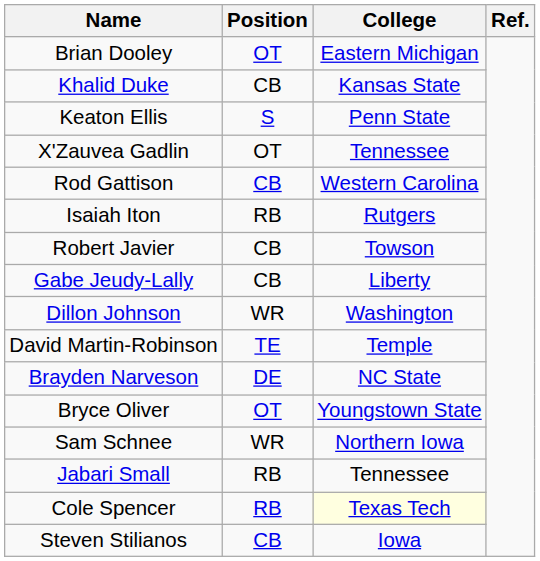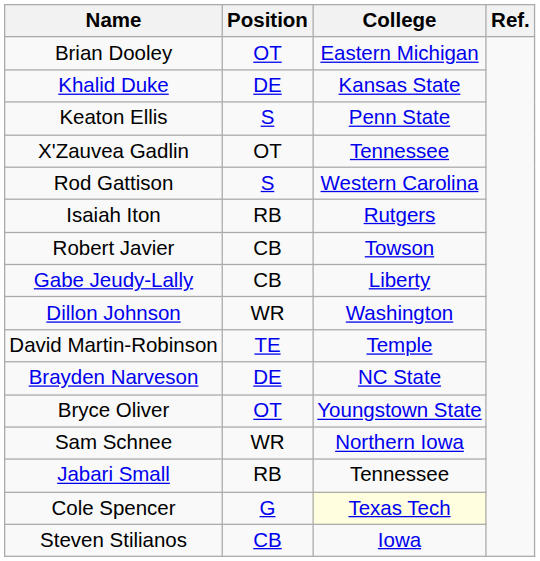(267, 85) CB -> (267, 85) DE
(267, 183) CB -> (267, 183) S
(267, 507) RB -> (267, 507) G
